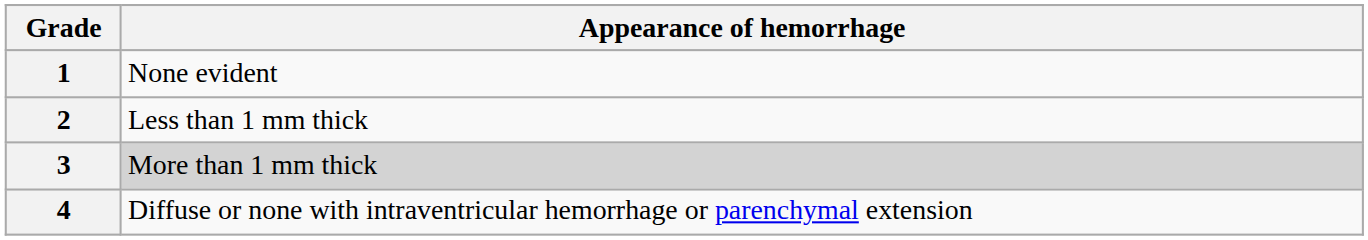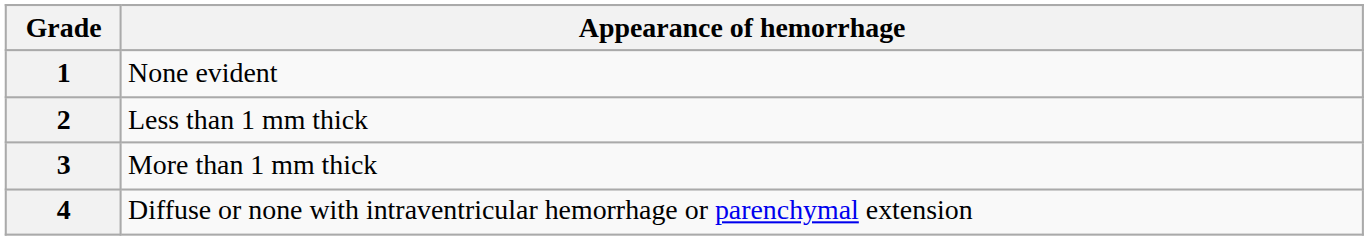(253, 165) lightgrey background -> (253, 165) no background
